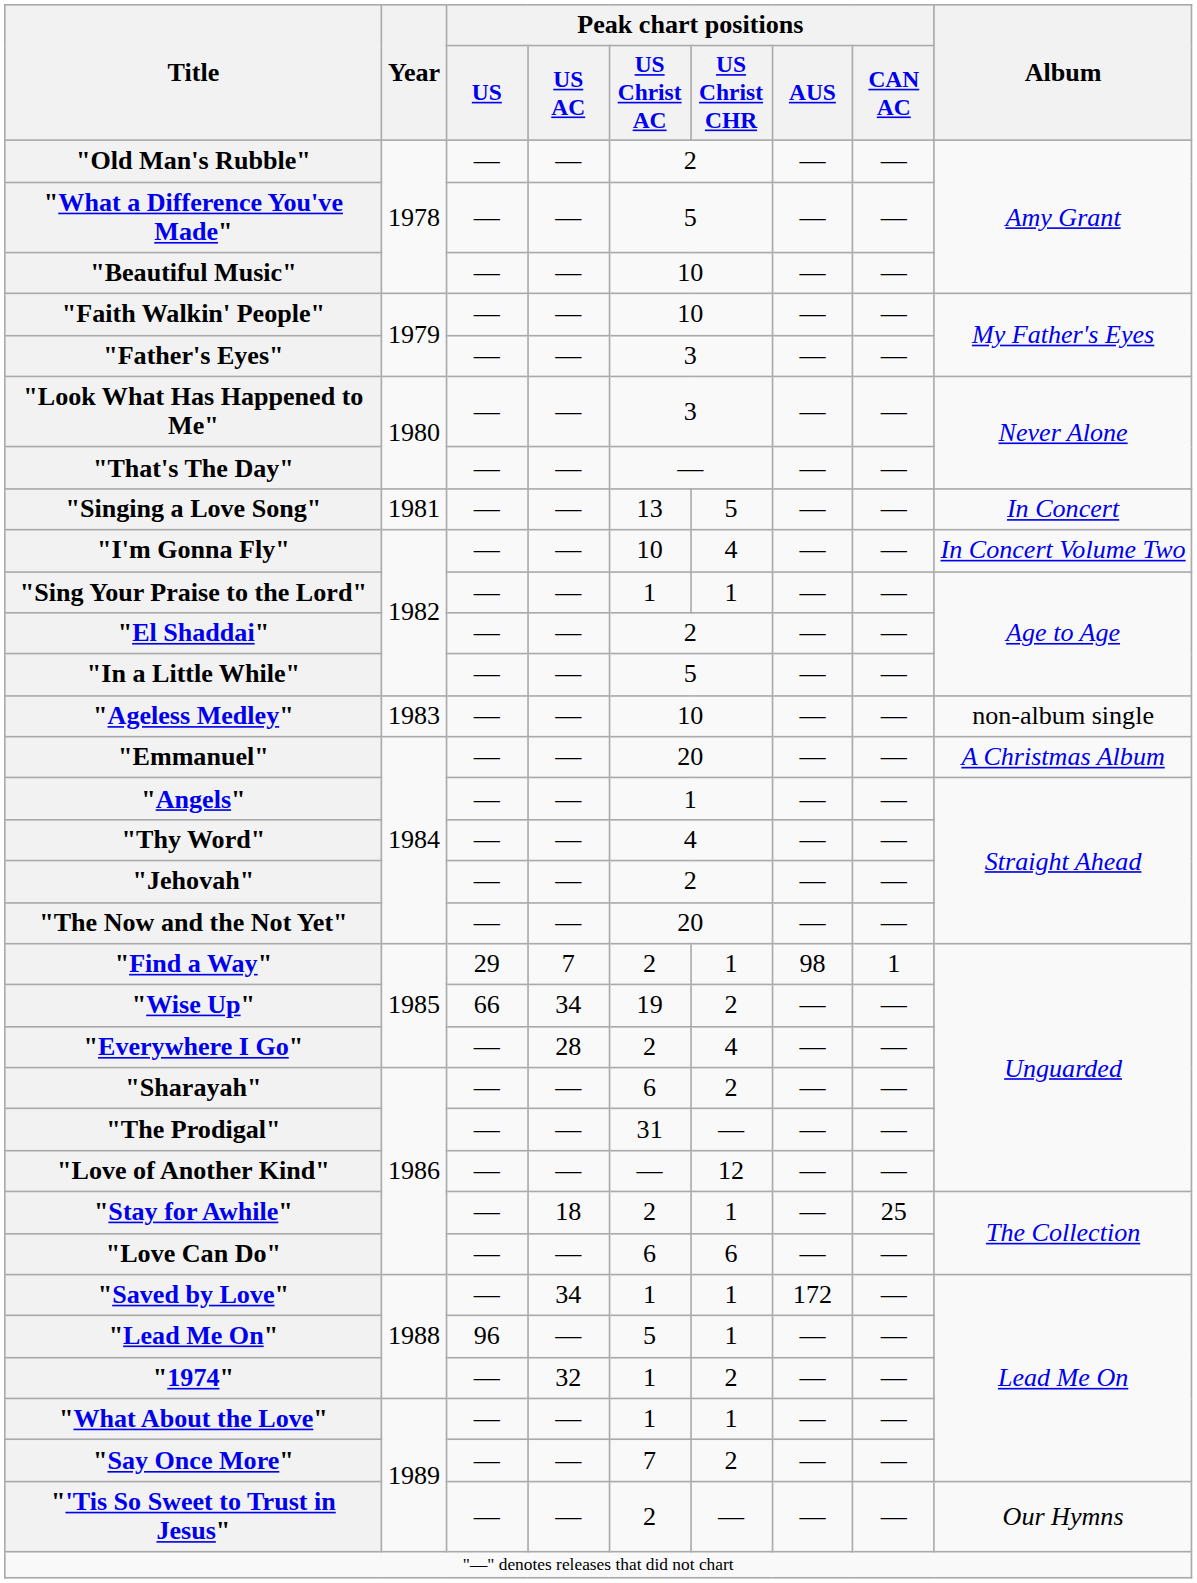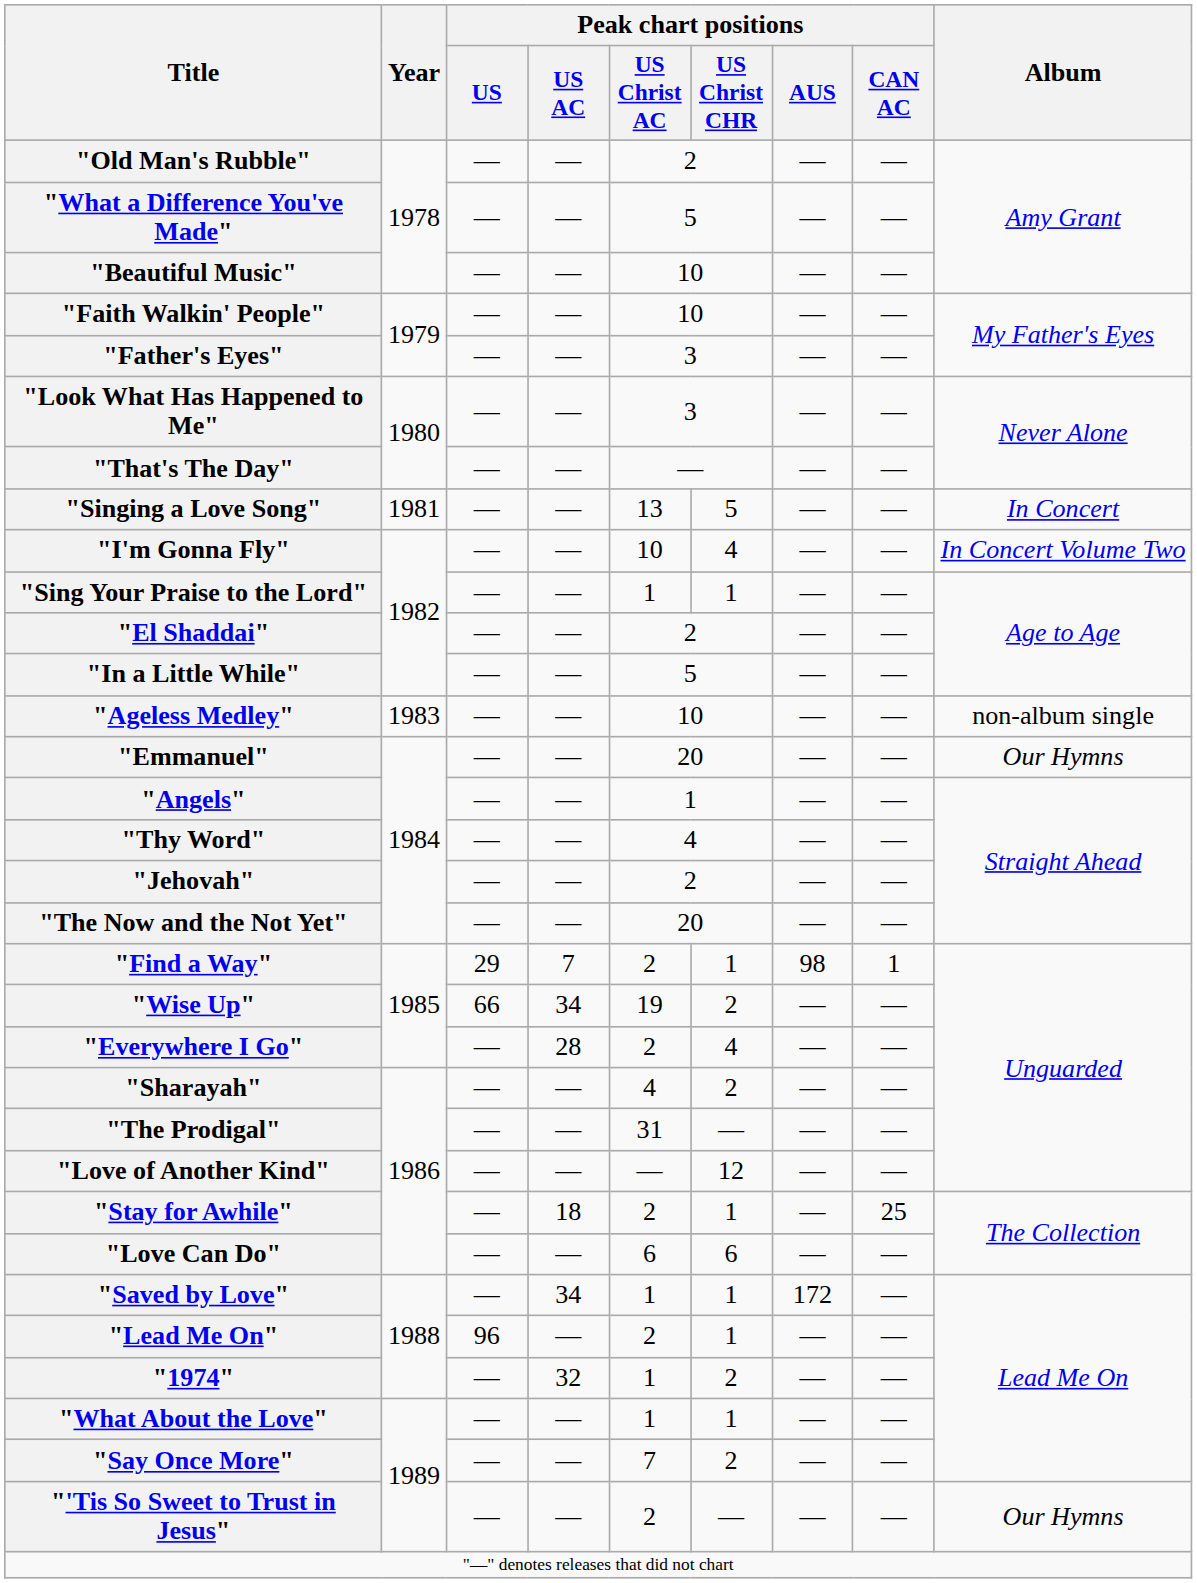(1063, 757) A Christmas Album -> (1063, 757) Our Hymns
(650, 1087) 6 -> (650, 1087) 4
(650, 1336) 5 -> (650, 1336) 2
